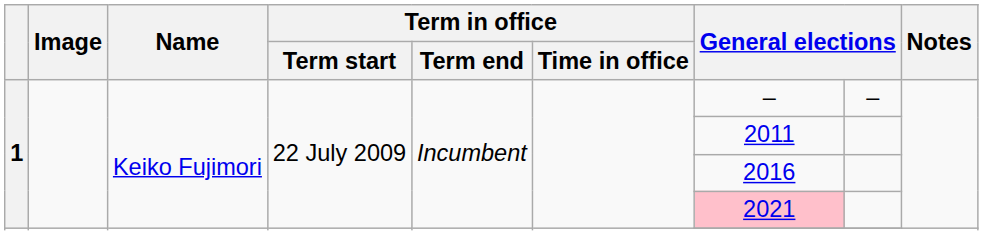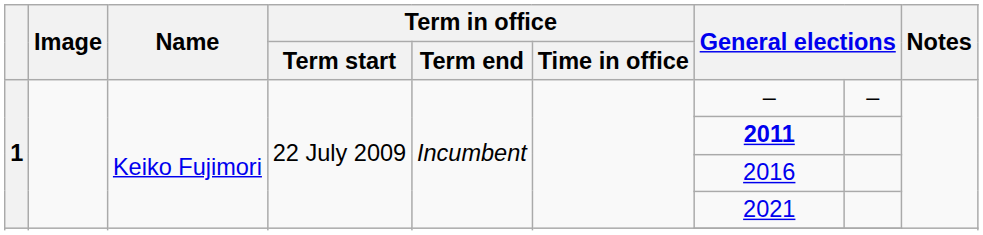(769, 135) normal -> (769, 135) bold
(769, 209) pink background -> (769, 209) no background
